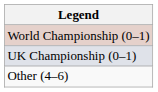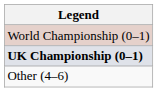(72, 55) normal -> (75, 55) bold
